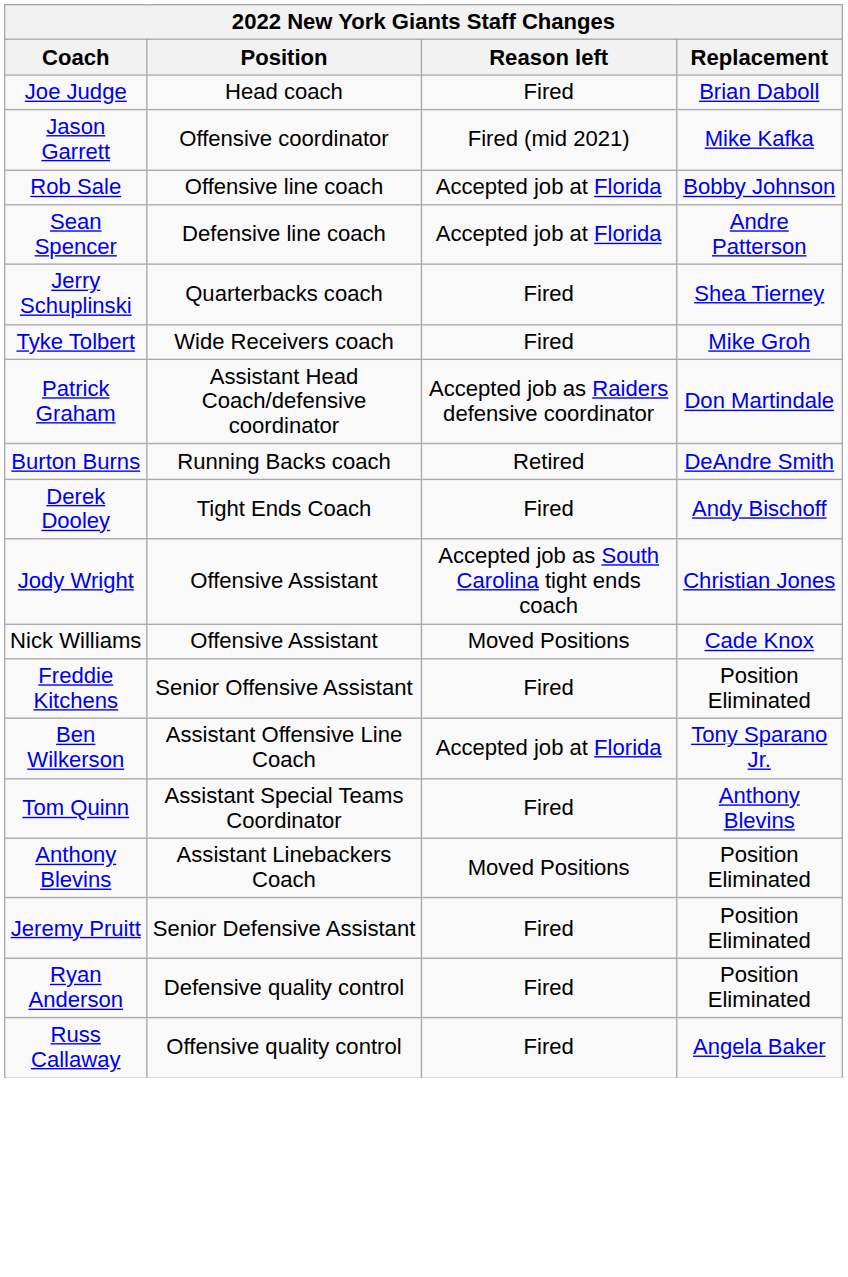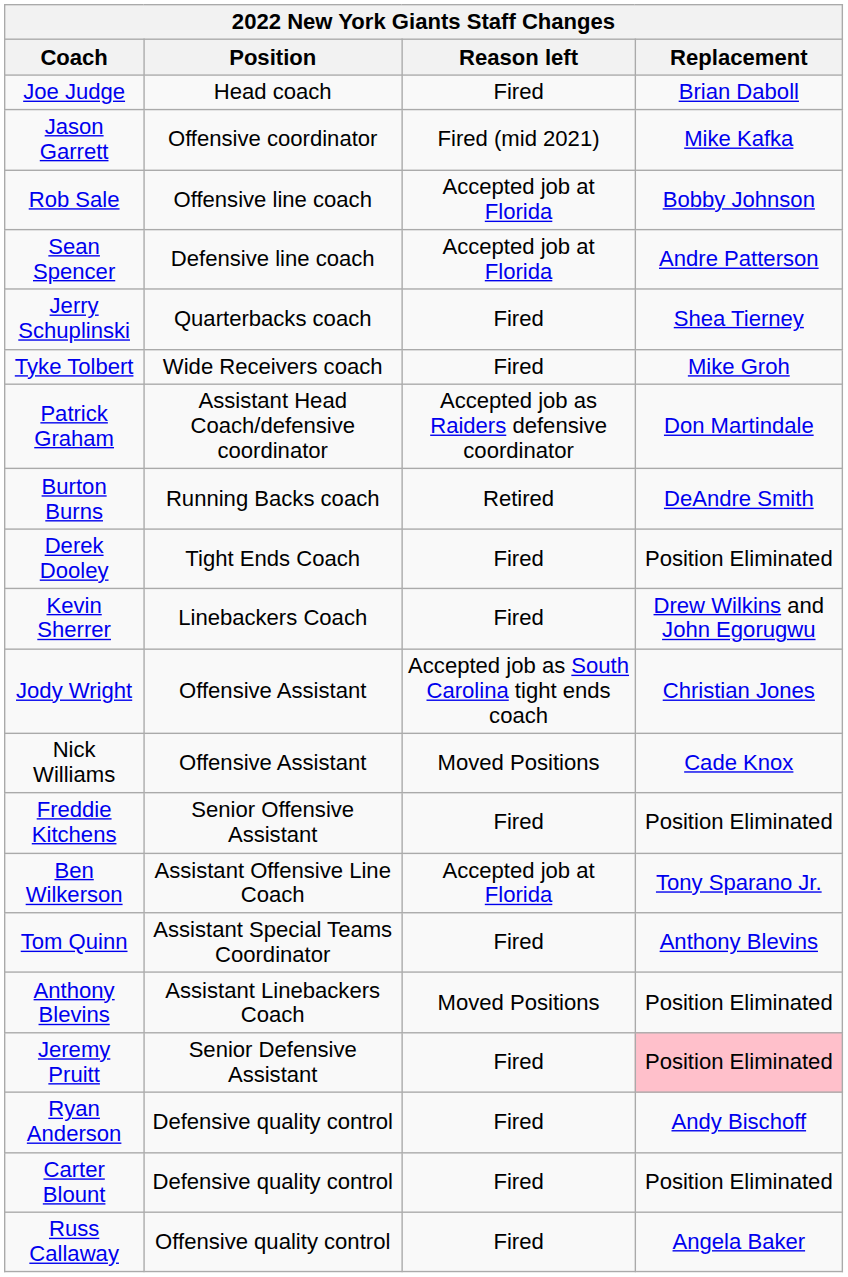(759, 508) Andy Bischoff -> (739, 558) Position Eliminated
+ row: (74, 618)
(759, 927) no background -> (739, 1062) pink background
(759, 987) Position Eliminated -> (739, 1122) Andy Bischoff
+ row: (74, 1181)
